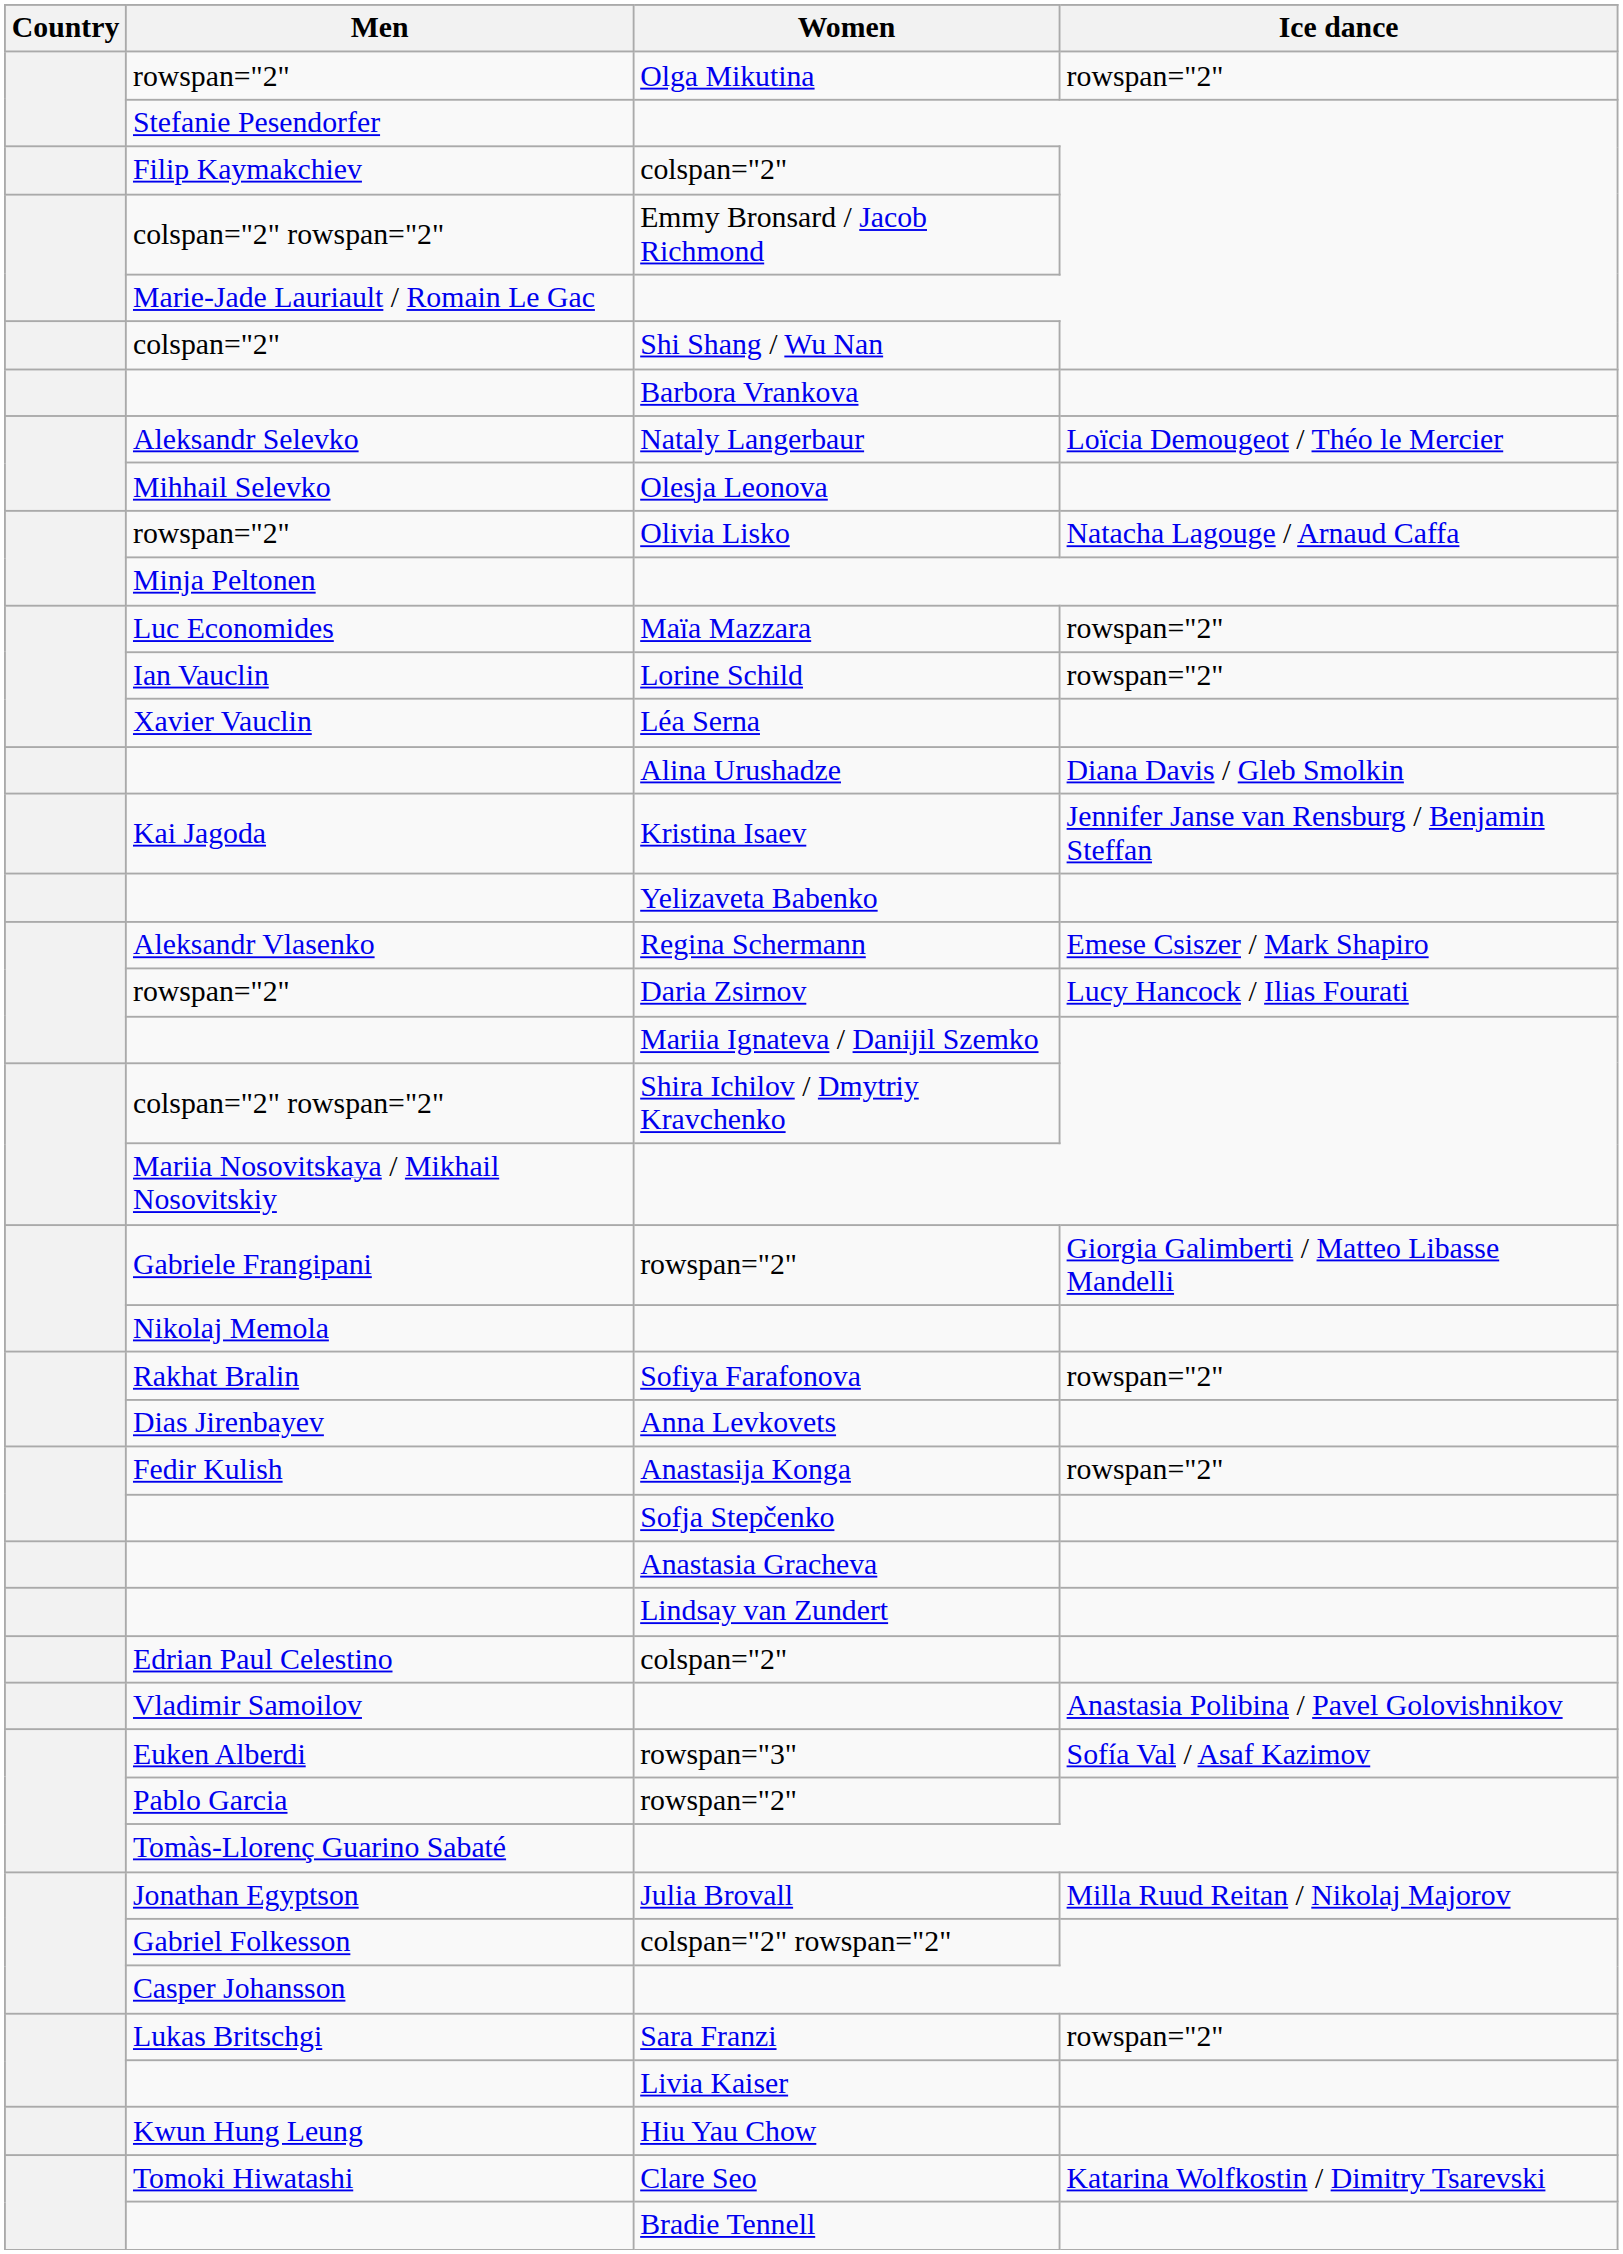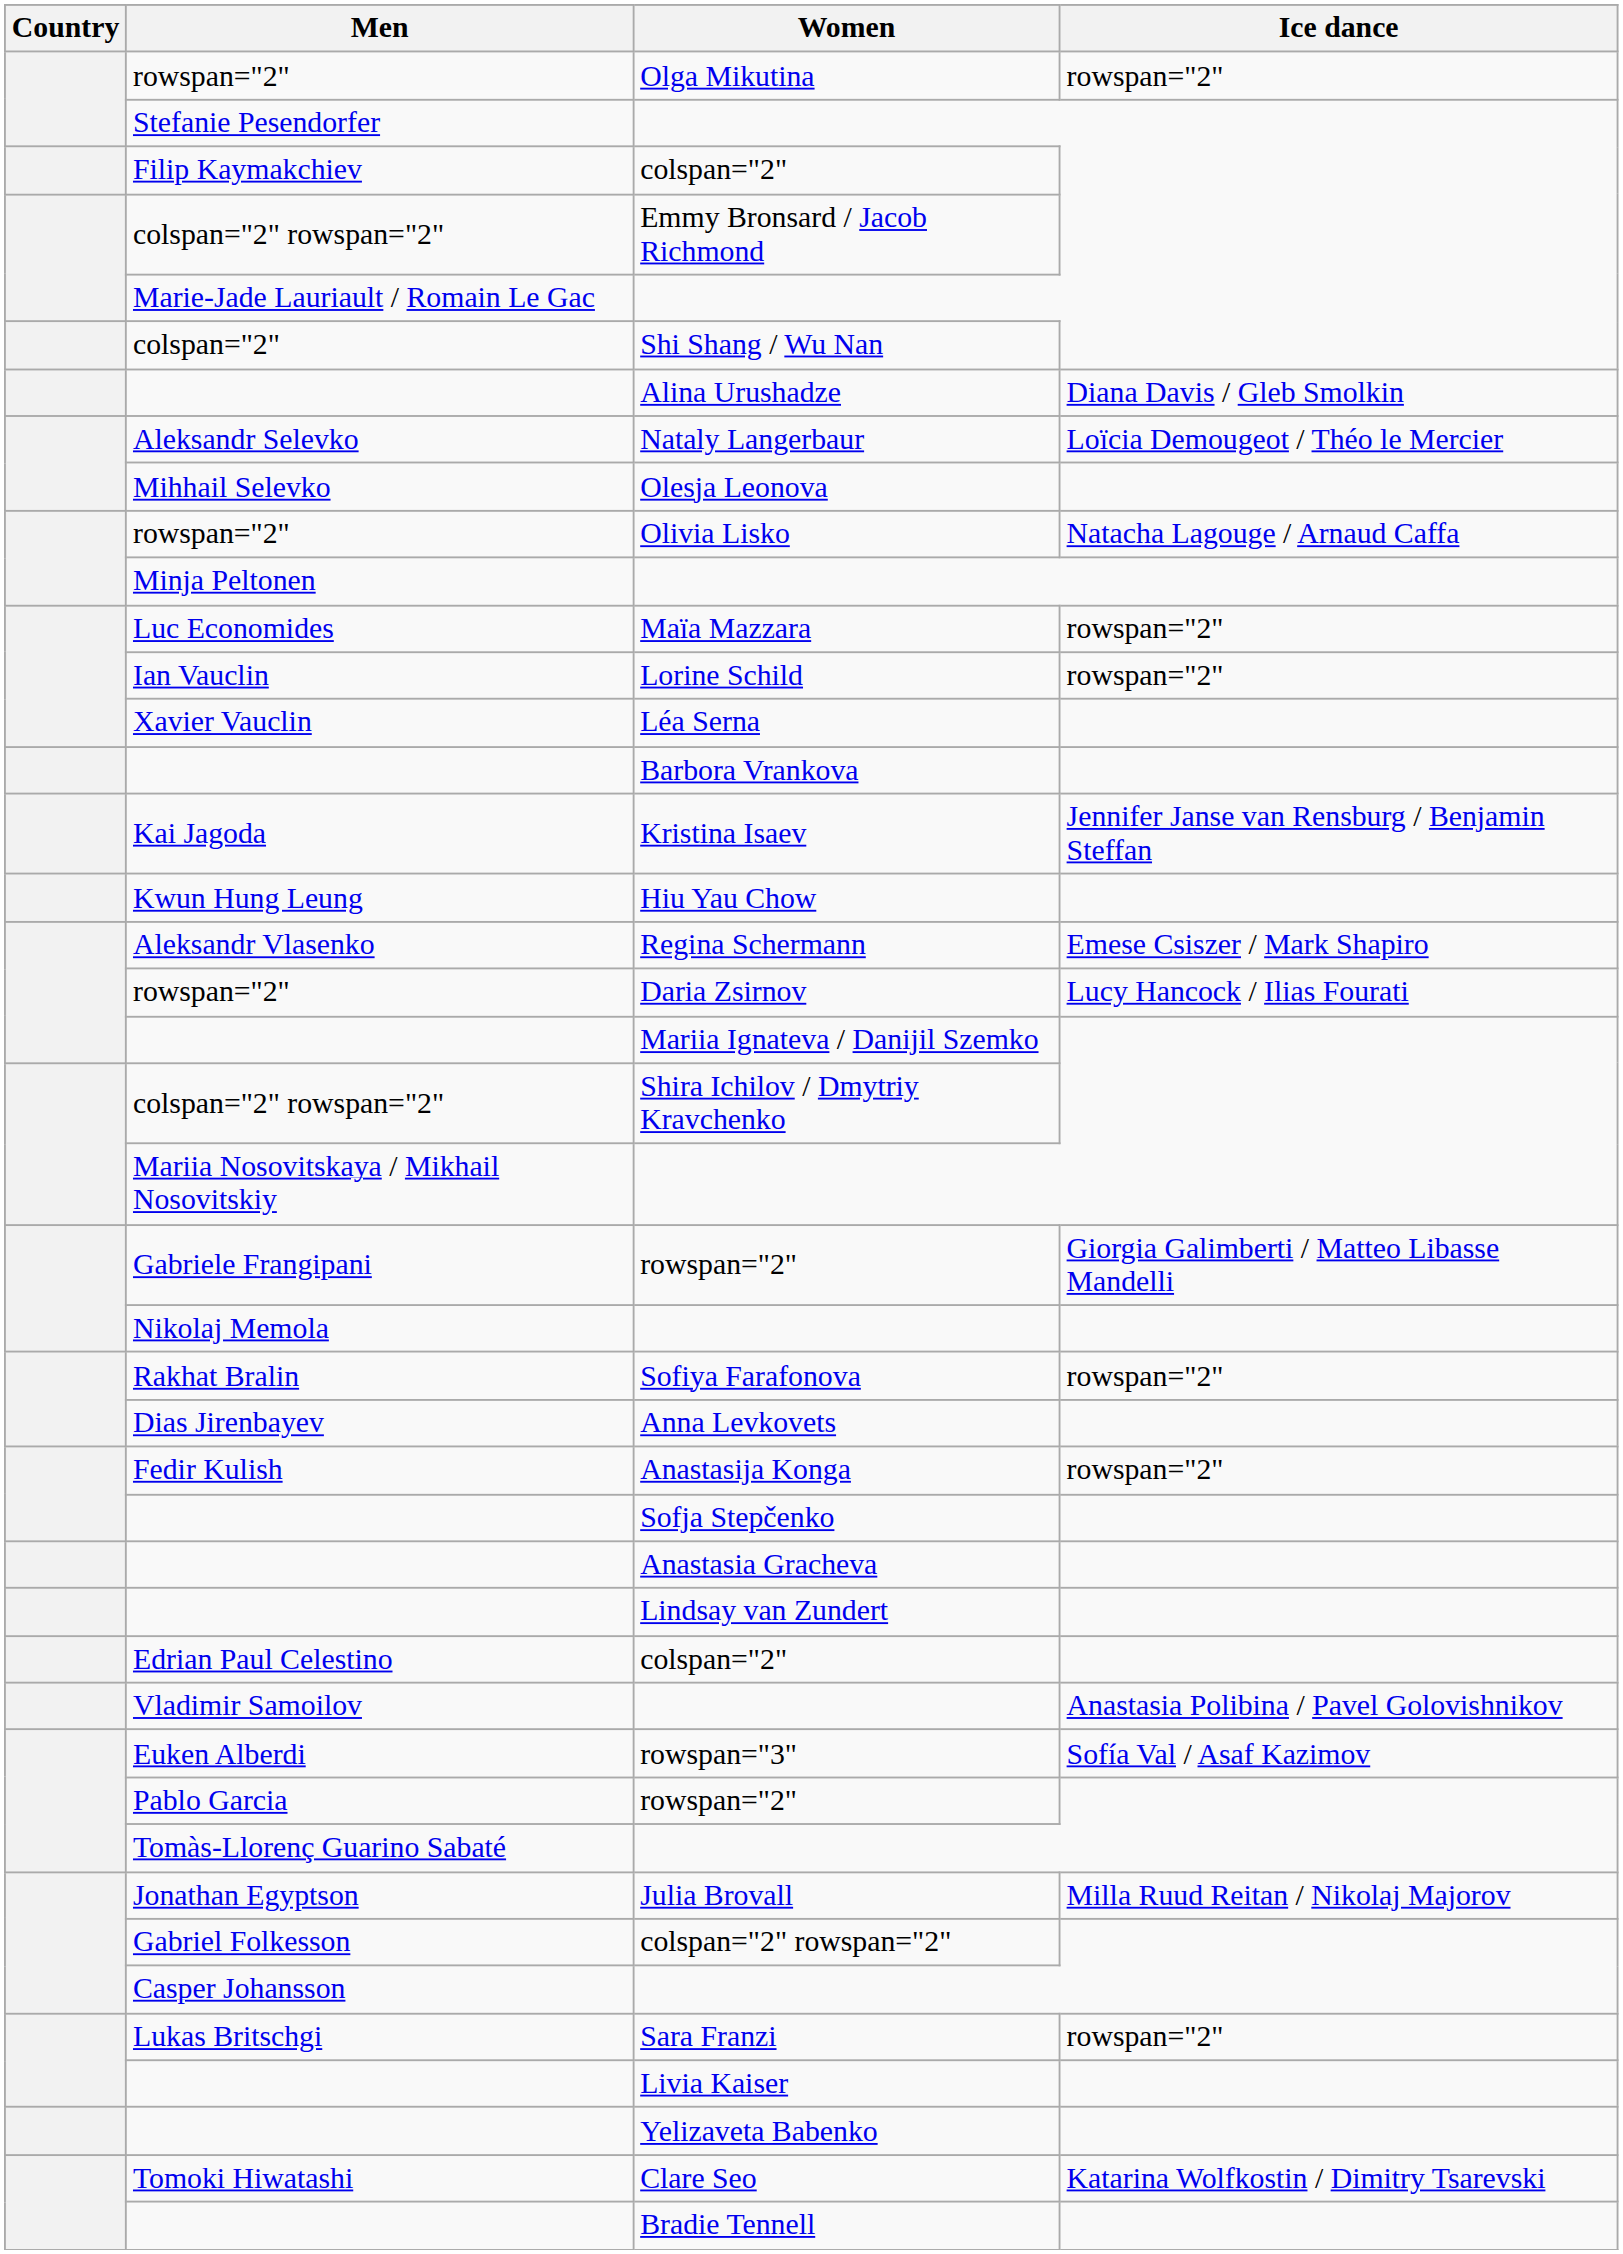rows swapped: (380, 392) <-> (380, 770)
rows swapped: (248, 2130) <-> (380, 898)
